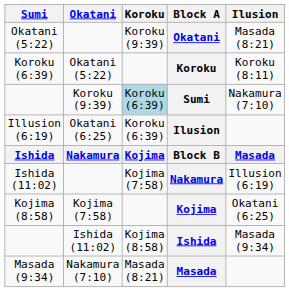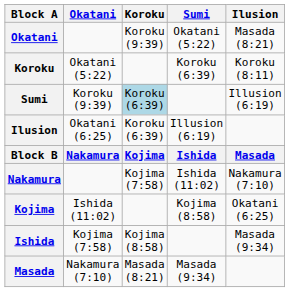columns swapped: (197, 13) <-> (34, 13)
(255, 99) Nakamura (7:10) -> (255, 99) Illusion (6:19)
(255, 179) Illusion (6:19) -> (255, 179) Nakamura (7:10)
(93, 210) Kojima (7:58) -> (93, 210) Ishida (11:02)
(93, 240) Ishida (11:02) -> (93, 240) Kojima (7:58)
